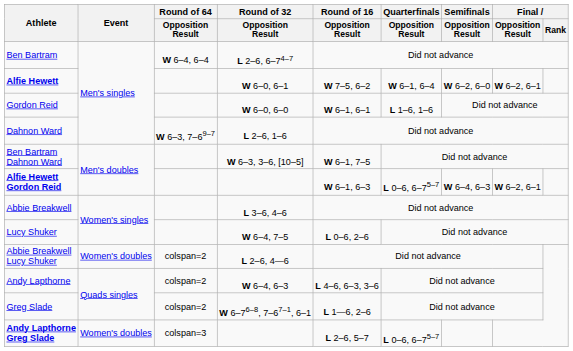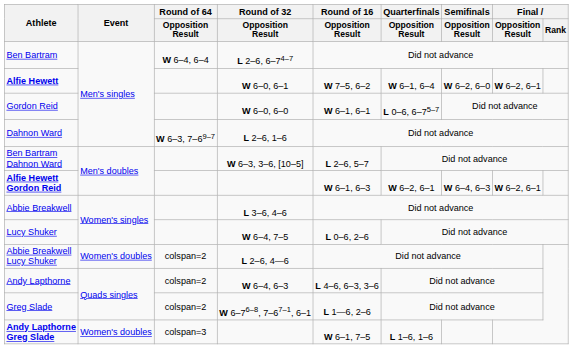(411, 110) L 1–6, 1–6 -> (411, 112) L 0–6, 6–75–7
(347, 162) W 6–1, 7–5 -> (347, 164) L 2–6, 5–7
(411, 187) L 0–6, 6–75–7 -> (411, 188) W 6–2, 6–1
(347, 339) L 2–6, 5–7 -> (347, 337) W 6–1, 7–5
(411, 339) L 0–6, 6–75–7 -> (411, 337) L 1–6, 1–6
